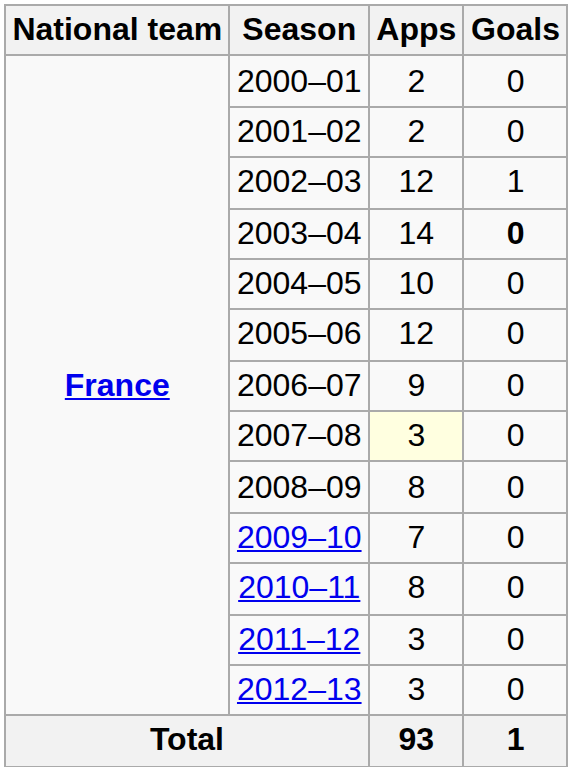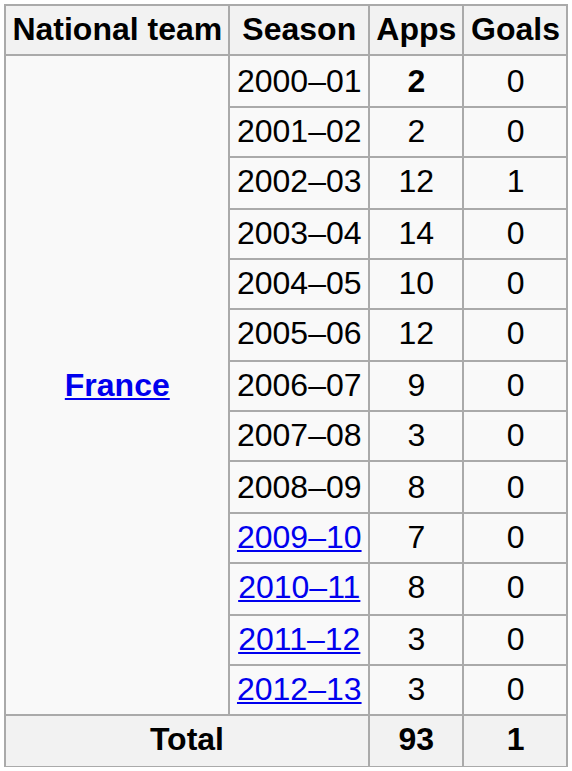(416, 80) normal -> (416, 80) bold
(516, 232) bold -> (516, 232) normal
(416, 435) lightyellow background -> (416, 435) no background
